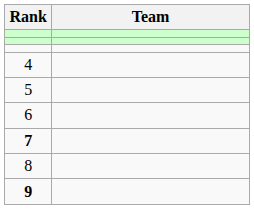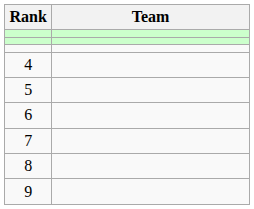(28, 140) bold -> (28, 140) normal
(28, 191) bold -> (28, 191) normal
